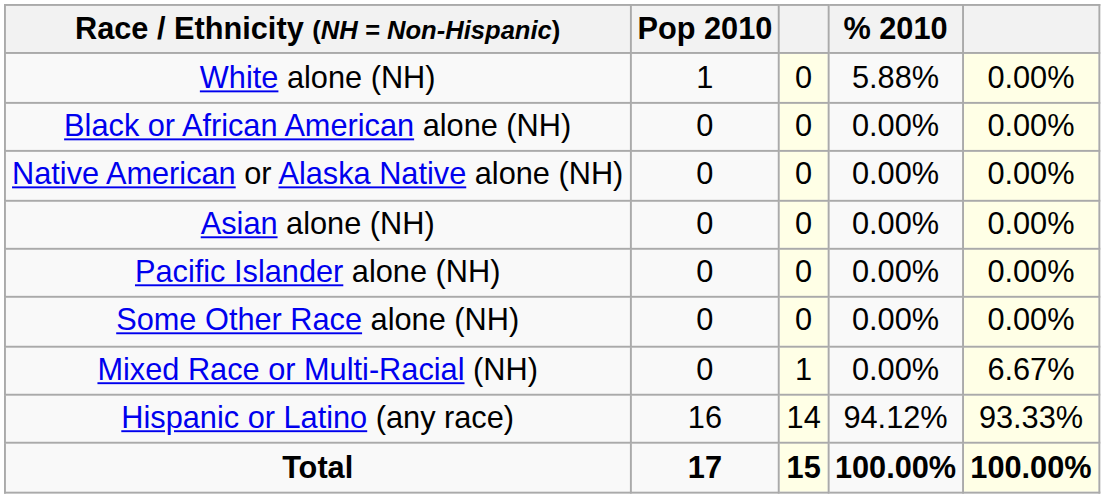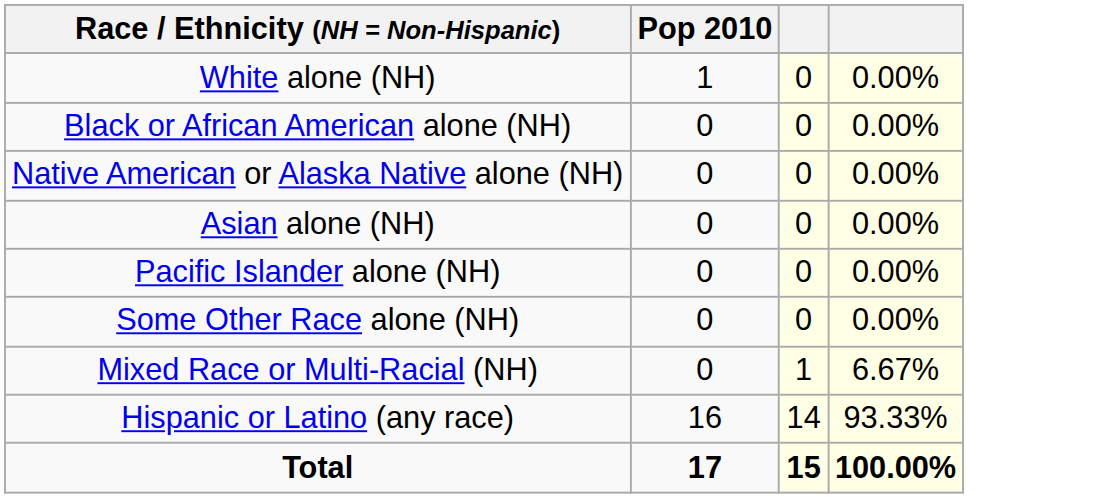- column: (896, 28)
